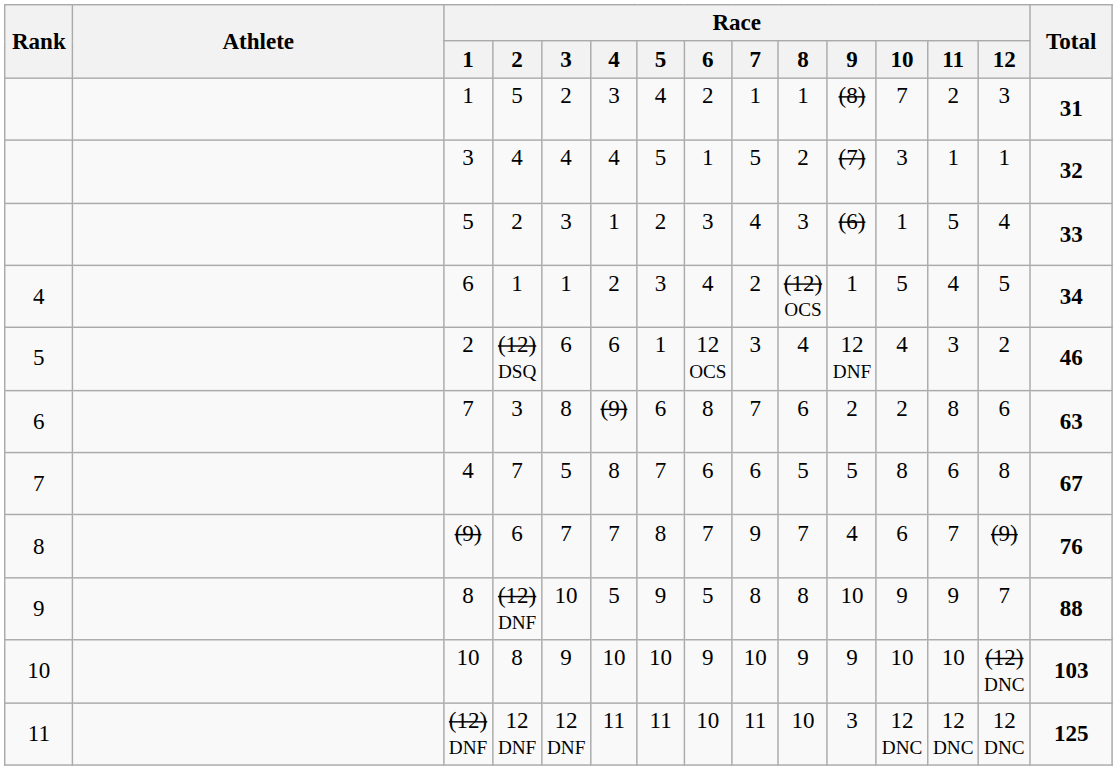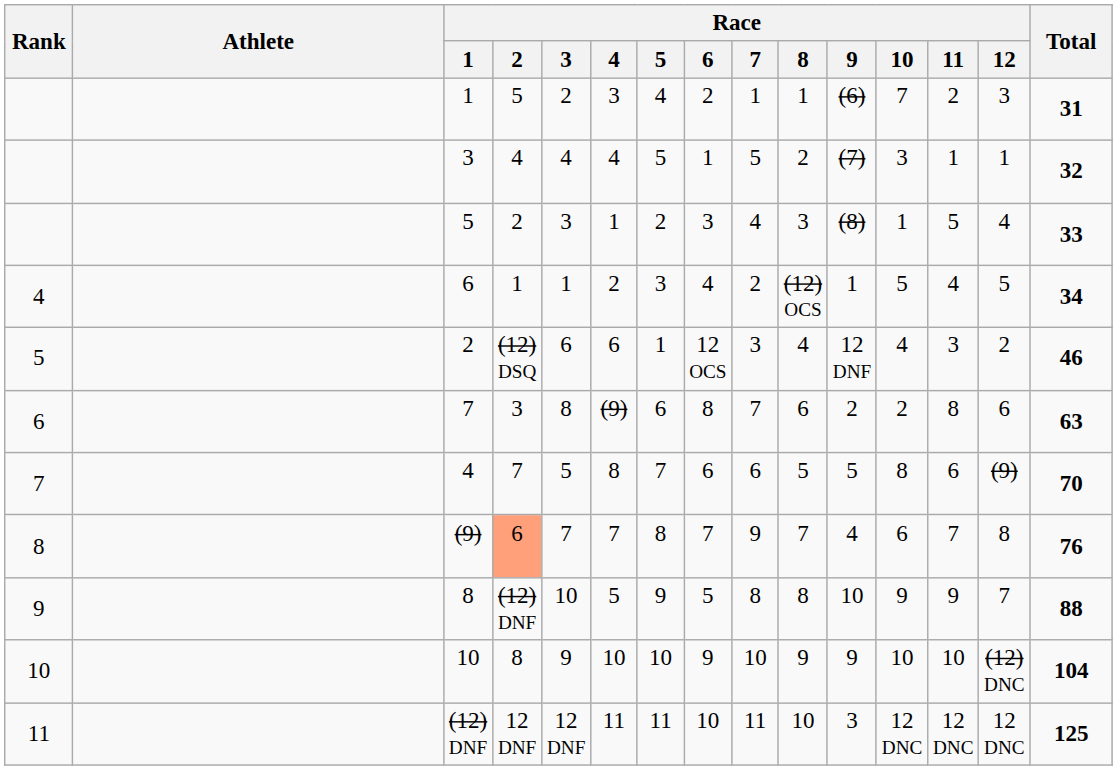(852, 108) (8) -> (852, 108) (6)
(852, 233) (6) -> (852, 233) (8)
(1004, 483) 8 -> (1004, 483) (9)
(1071, 483) 67 -> (1071, 483) 70
(517, 546) no background -> (517, 546) lightsalmon background
(1004, 546) (9) -> (1004, 546) 8
(1071, 670) 103 -> (1071, 670) 104
